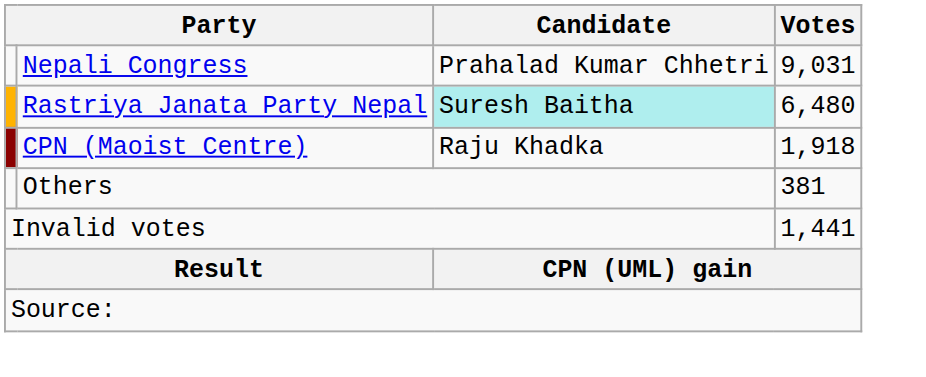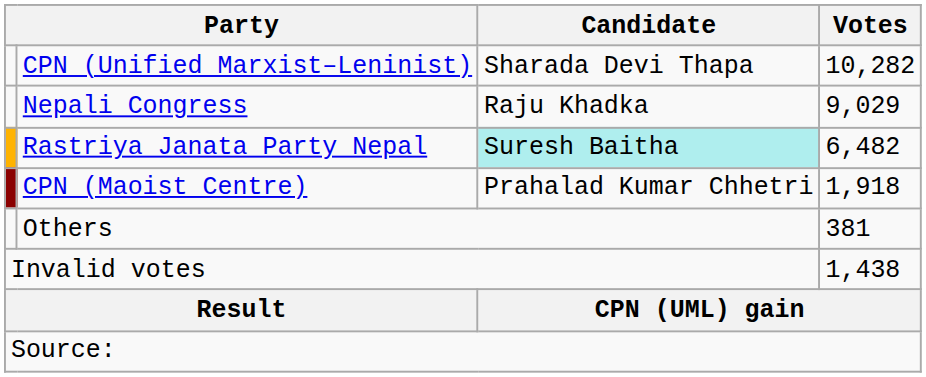+ row: (247, 66)
(604, 66) Prahalad Kumar Chhetri -> (566, 107) Raju Khadka
(818, 66) 9,031 -> (863, 107) 9,029
(818, 107) 6,480 -> (863, 147) 6,482
(521, 147) Raju Khadka -> (649, 188) Prahalad Kumar Chhetri
(818, 229) 1,441 -> (863, 269) 1,438
